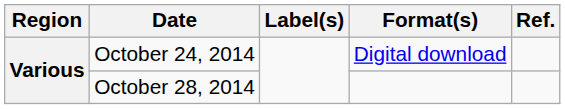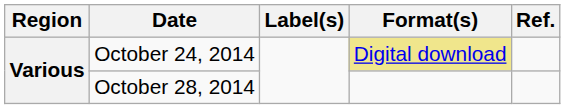(430, 53) no background -> (430, 53) khaki background
